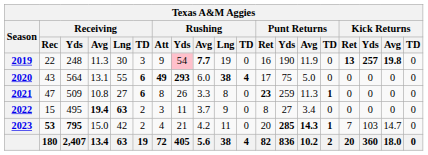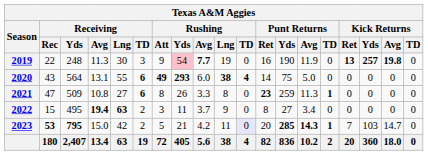(266, 77) 17 -> (266, 77) 14
(162, 126) 4 -> (162, 126) 5
(246, 126) no background -> (246, 126) lavender background
